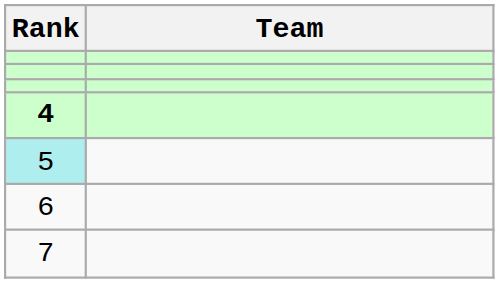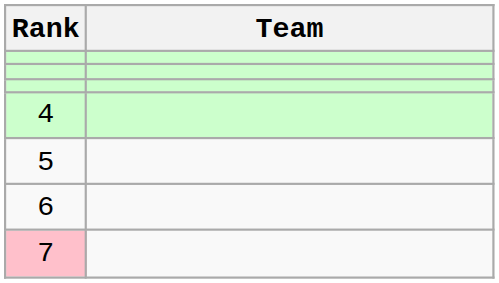(46, 115) bold -> (46, 115) normal
(46, 161) paleturquoise background -> (46, 161) no background
(46, 253) no background -> (46, 253) pink background
